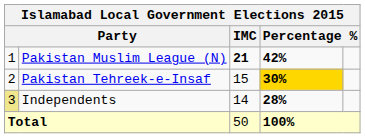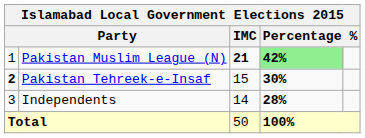(275, 58) no background -> (275, 58) lightgreen background
(12, 79) normal -> (12, 79) bold
(275, 79) gold background -> (275, 79) no background
(12, 101) khaki background -> (12, 101) no background
